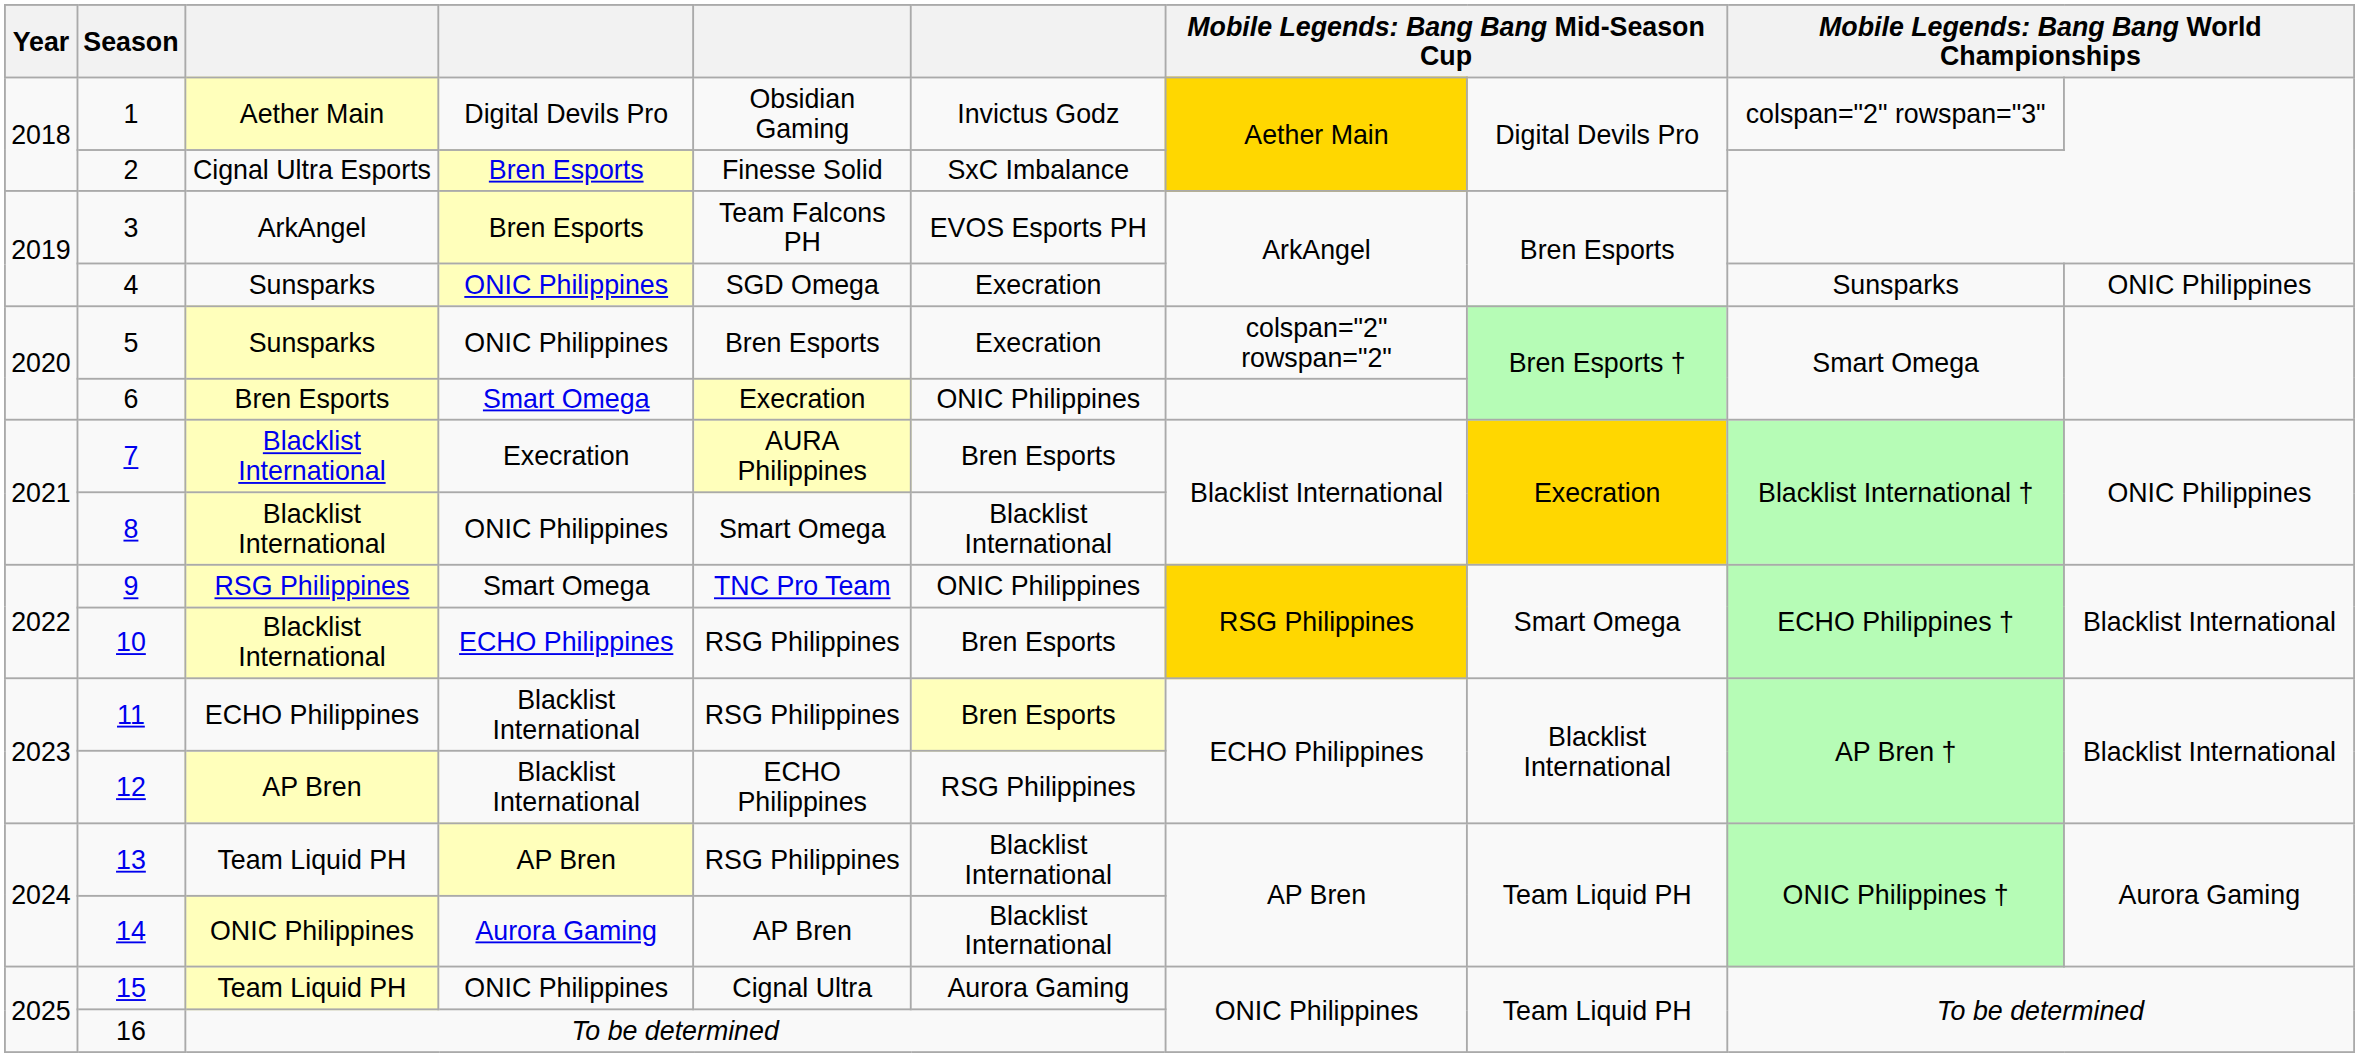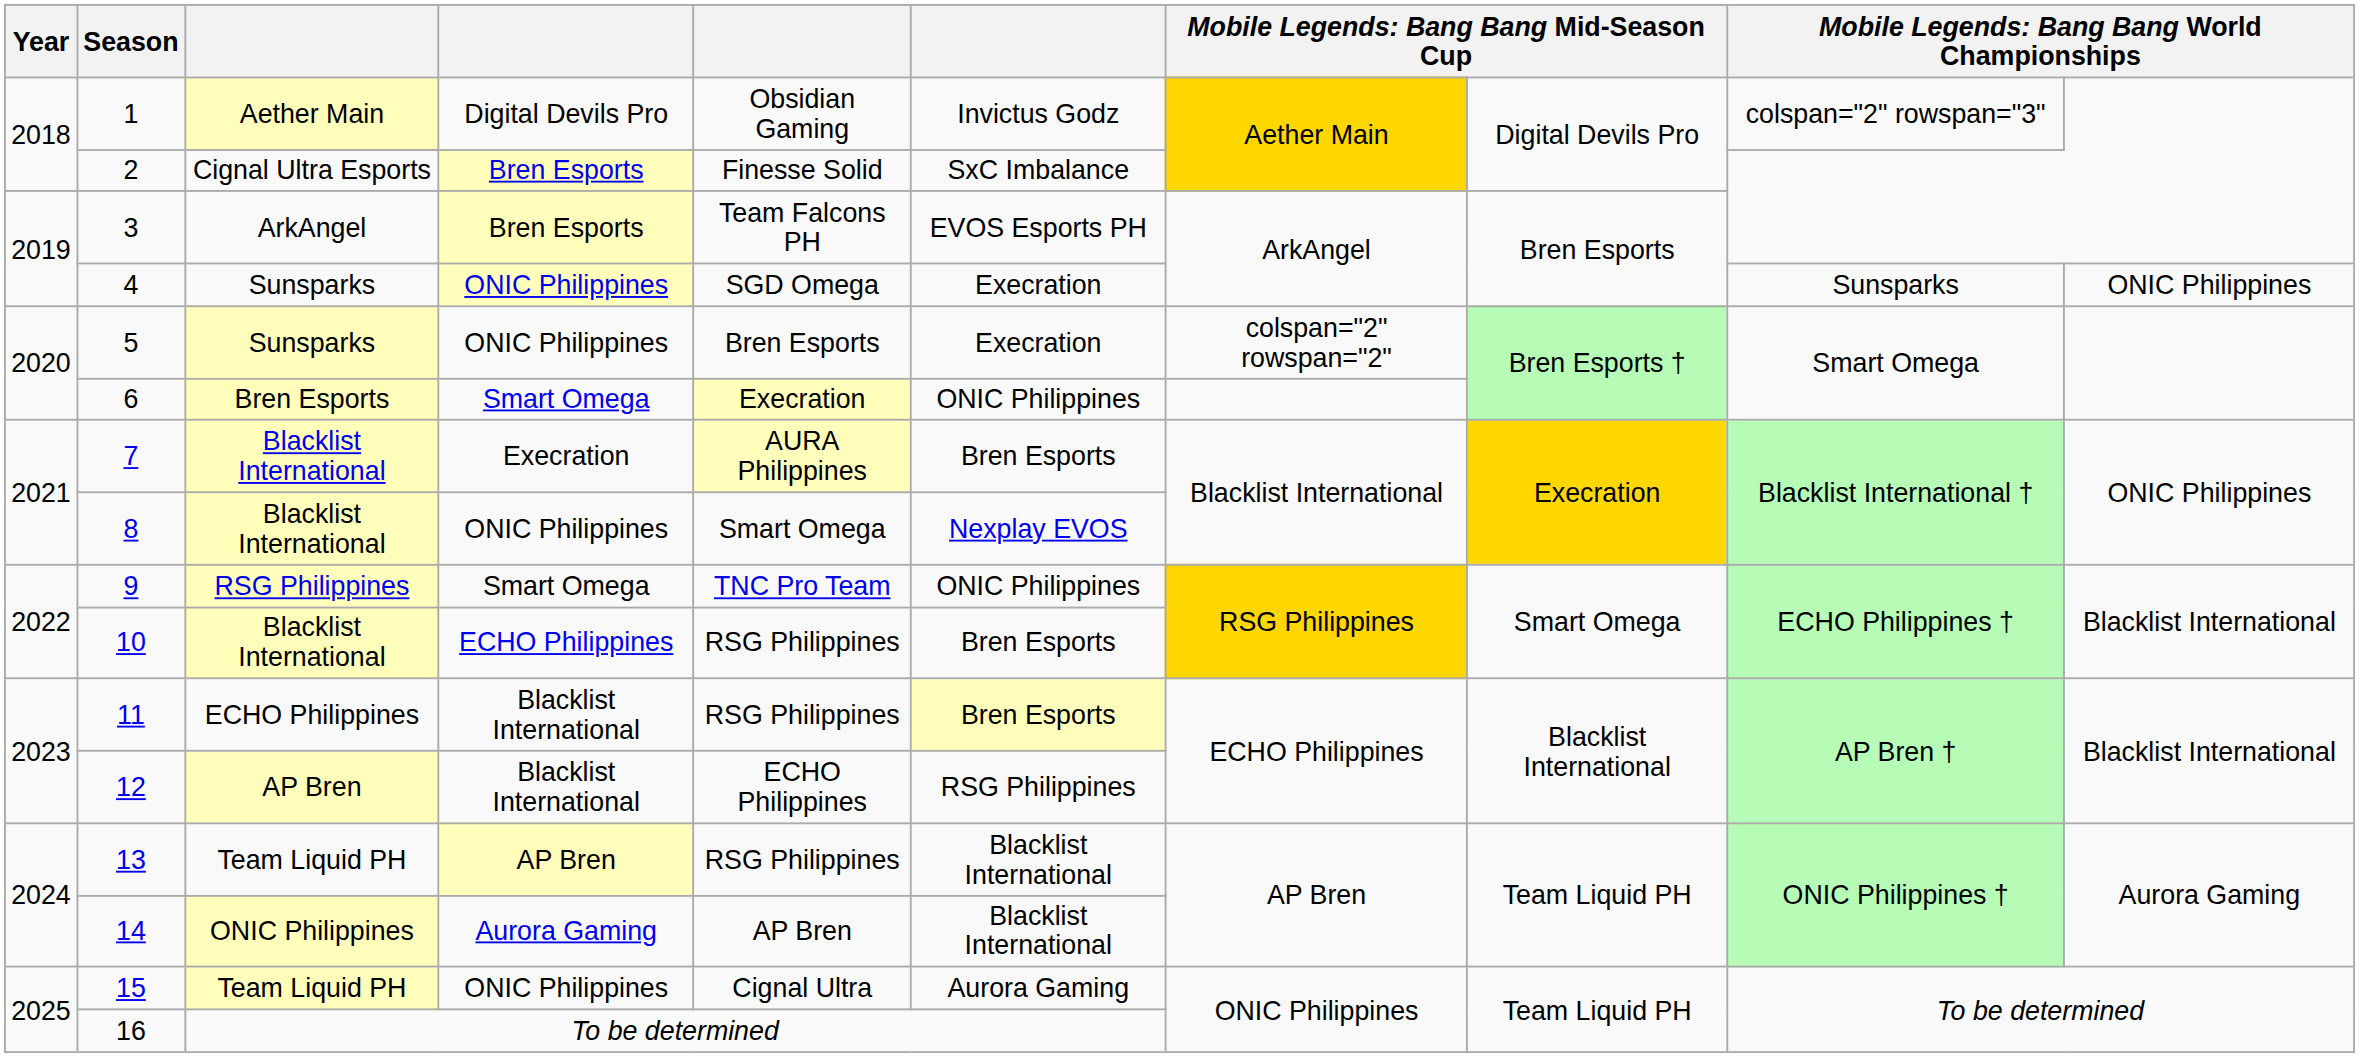(1038, 529) Blacklist International -> (1038, 529) Nexplay EVOS
